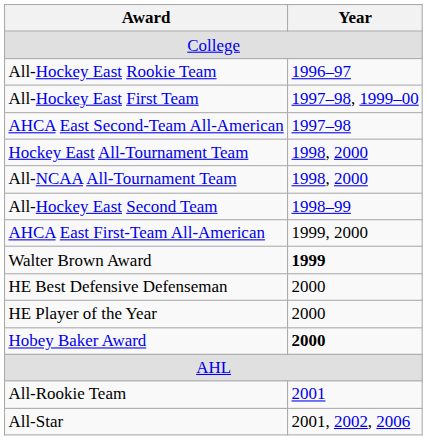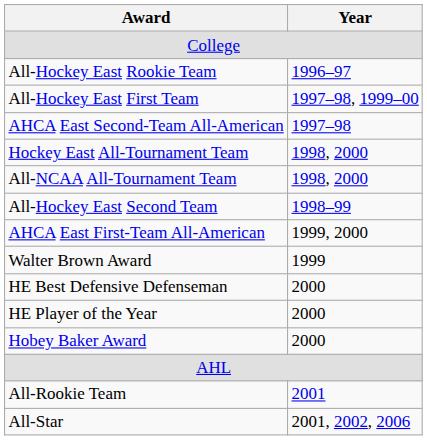(309, 260) bold -> (309, 260) normal
(309, 340) bold -> (309, 340) normal
